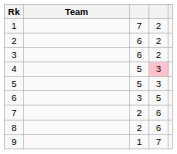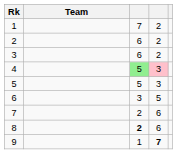(139, 69) no background -> (139, 69) lightgreen background
(139, 127) normal -> (139, 127) bold
(159, 142) normal -> (159, 142) bold
